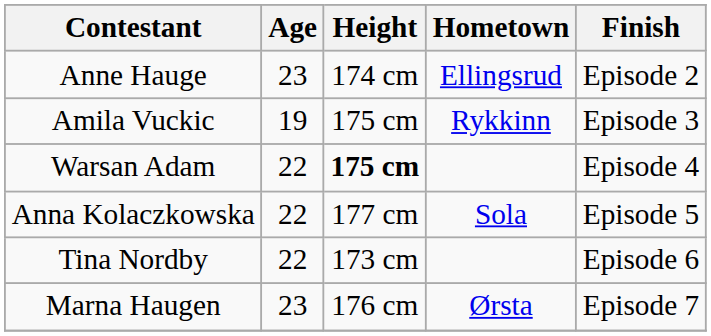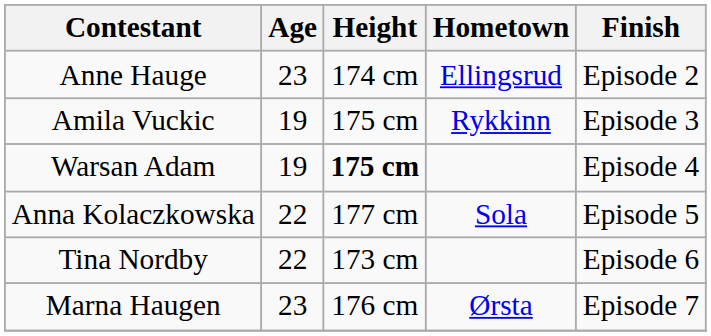(293, 167) 22 -> (293, 167) 19
